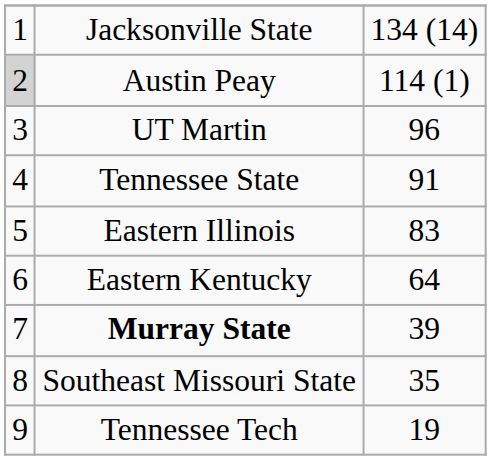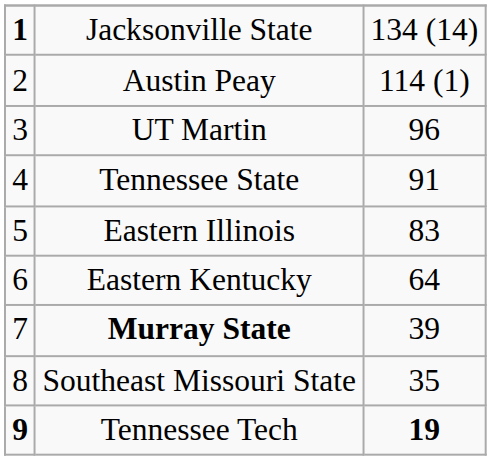(20, 30) normal -> (20, 30) bold
(20, 80) lightgrey background -> (20, 80) no background
(20, 429) normal -> (20, 429) bold
(424, 429) normal -> (424, 429) bold
